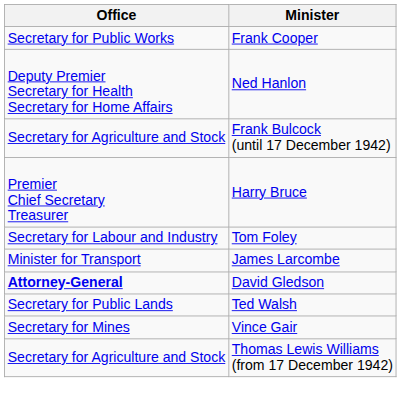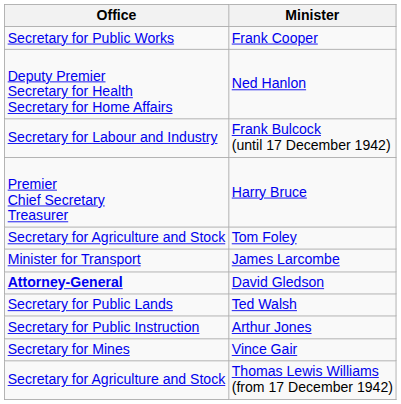(116, 138) Secretary for Agriculture and Stock -> (113, 138) Secretary for Labour and Industry
(113, 238) Secretary for Labour and Industry -> (116, 238) Secretary for Agriculture and Stock
+ row: (272, 327)
